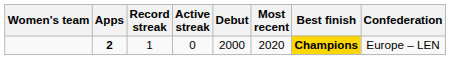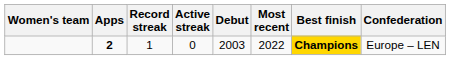(232, 45) 2000 -> (232, 45) 2003
(272, 45) 2020 -> (272, 45) 2022
